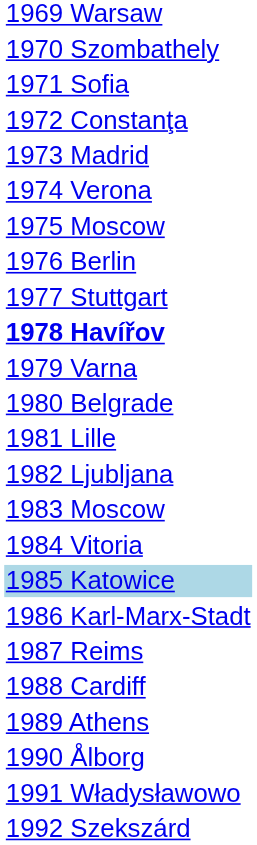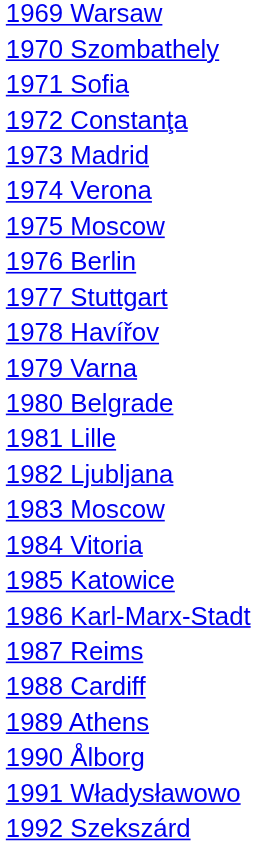(85, 332) bold -> (82, 332) normal
(90, 580) lightblue background -> (90, 580) no background
